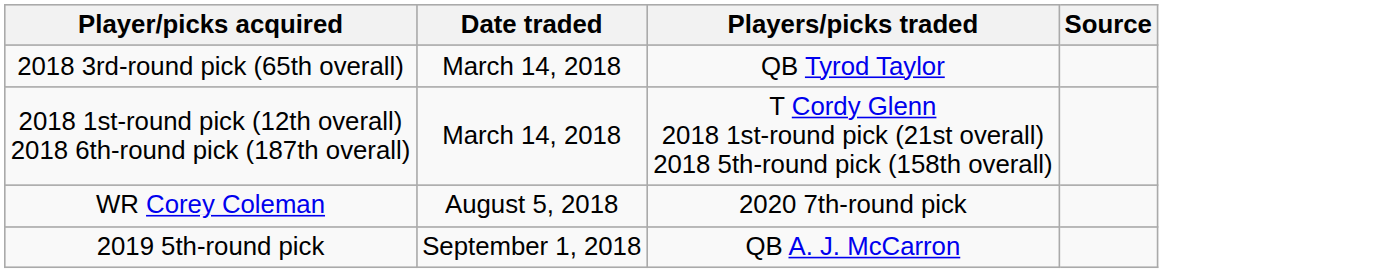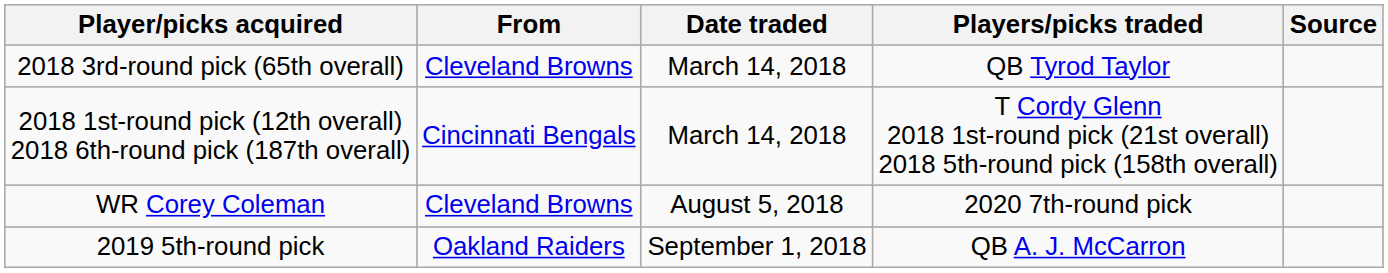+ column: (529, 24)
